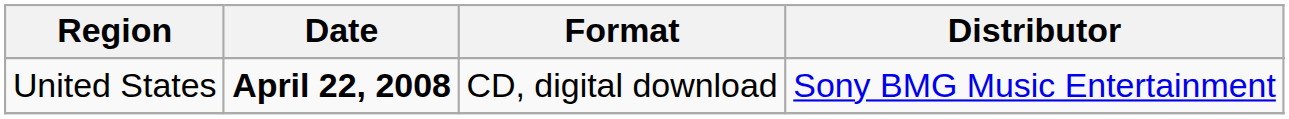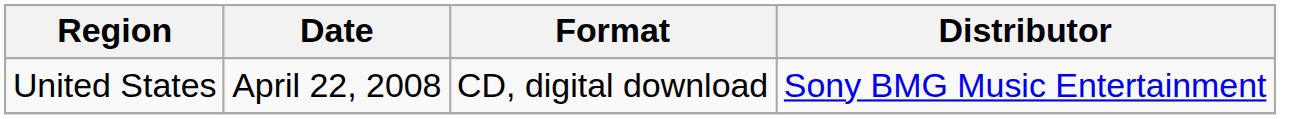(342, 85) bold -> (337, 85) normal
